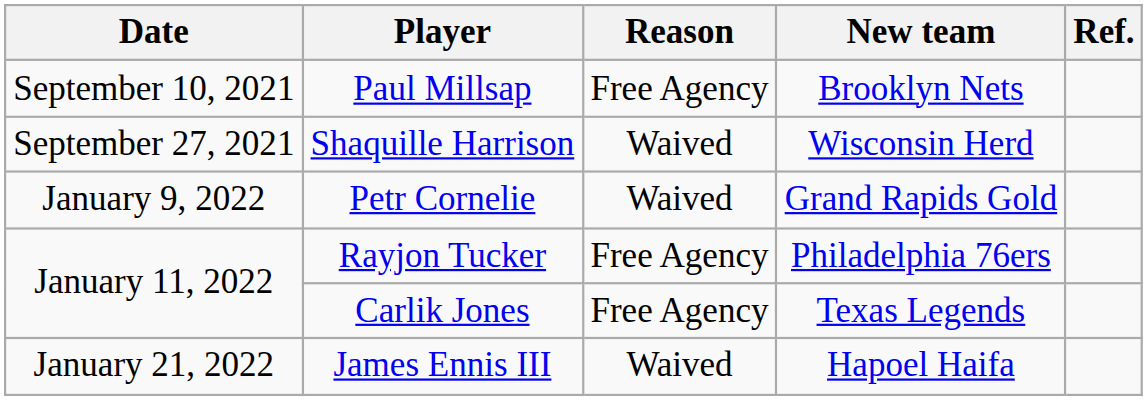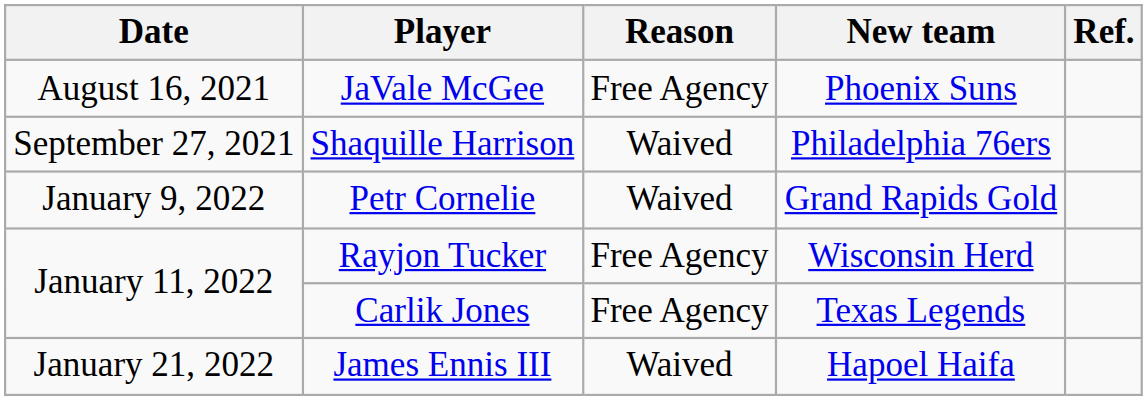+ row: (442, 87)
- row: (442, 87)
(921, 143) Wisconsin Herd -> (921, 143) Philadelphia 76ers
(921, 254) Philadelphia 76ers -> (921, 254) Wisconsin Herd
